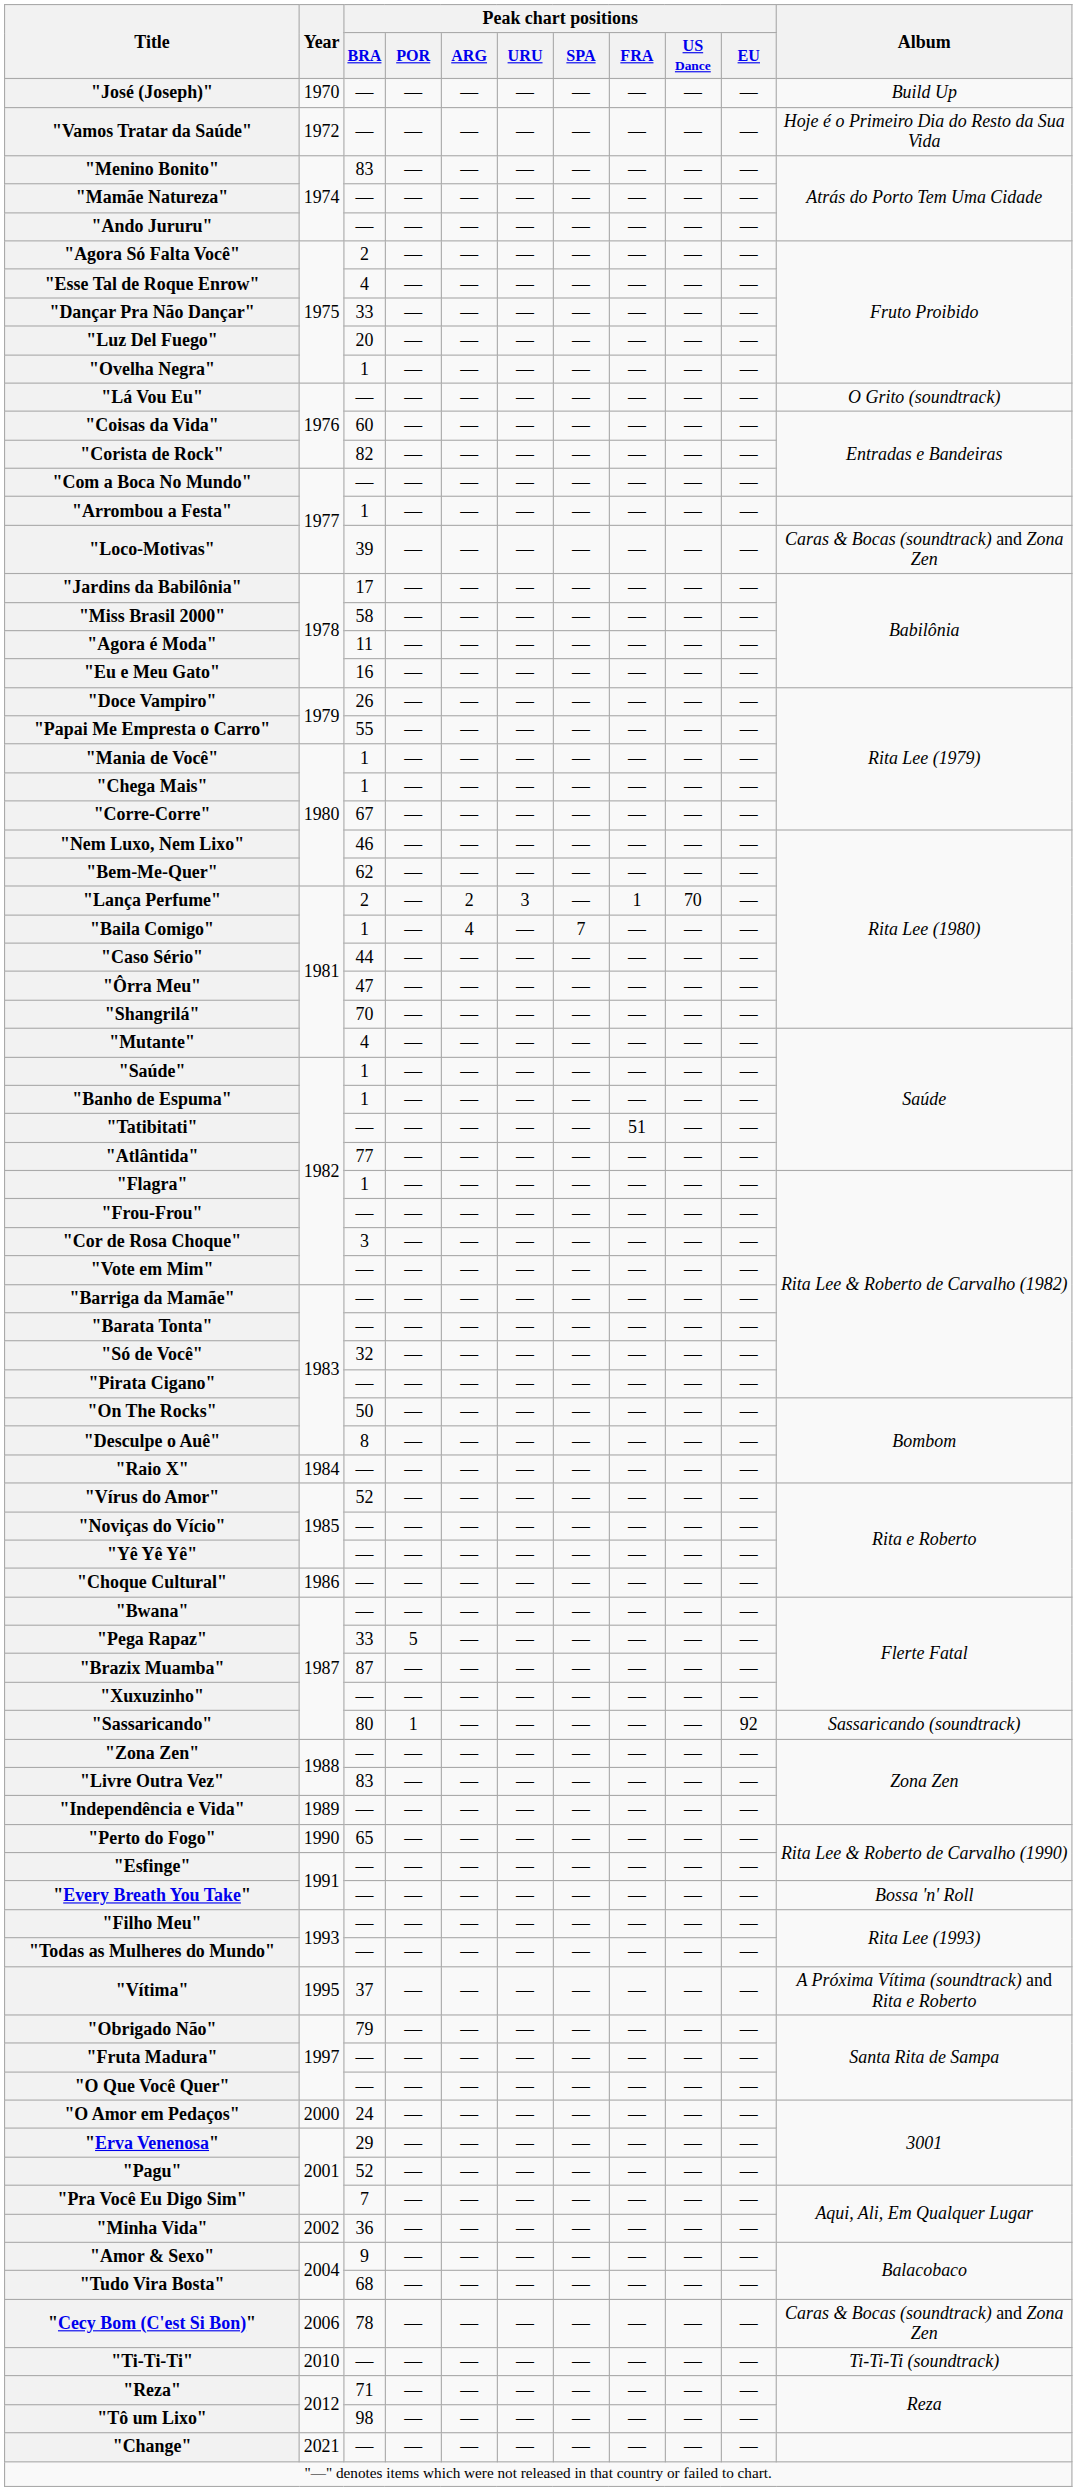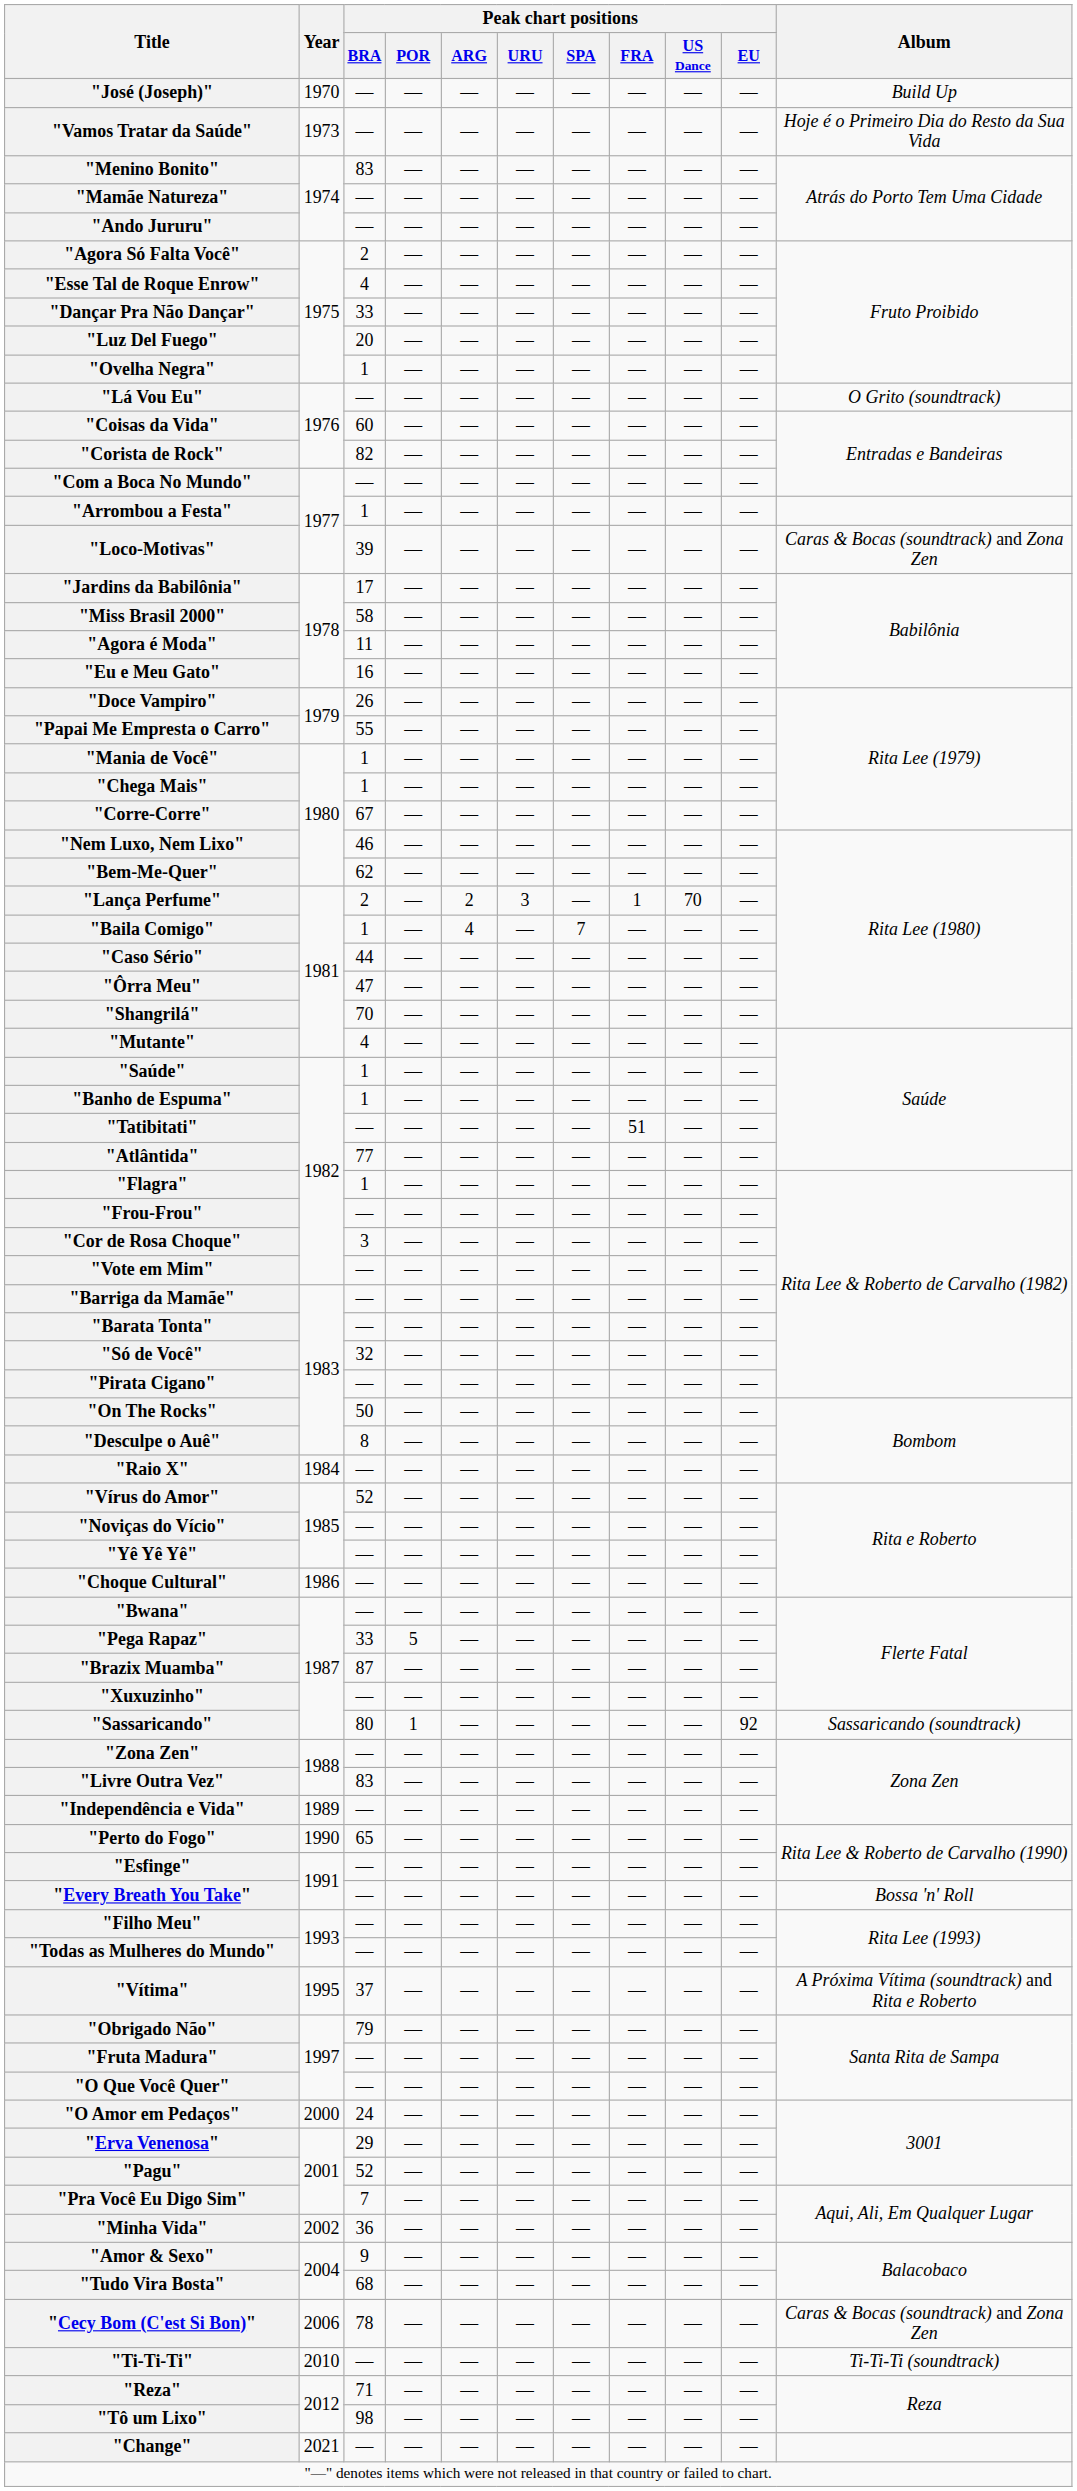(322, 131) 1972 -> (322, 131) 1973
